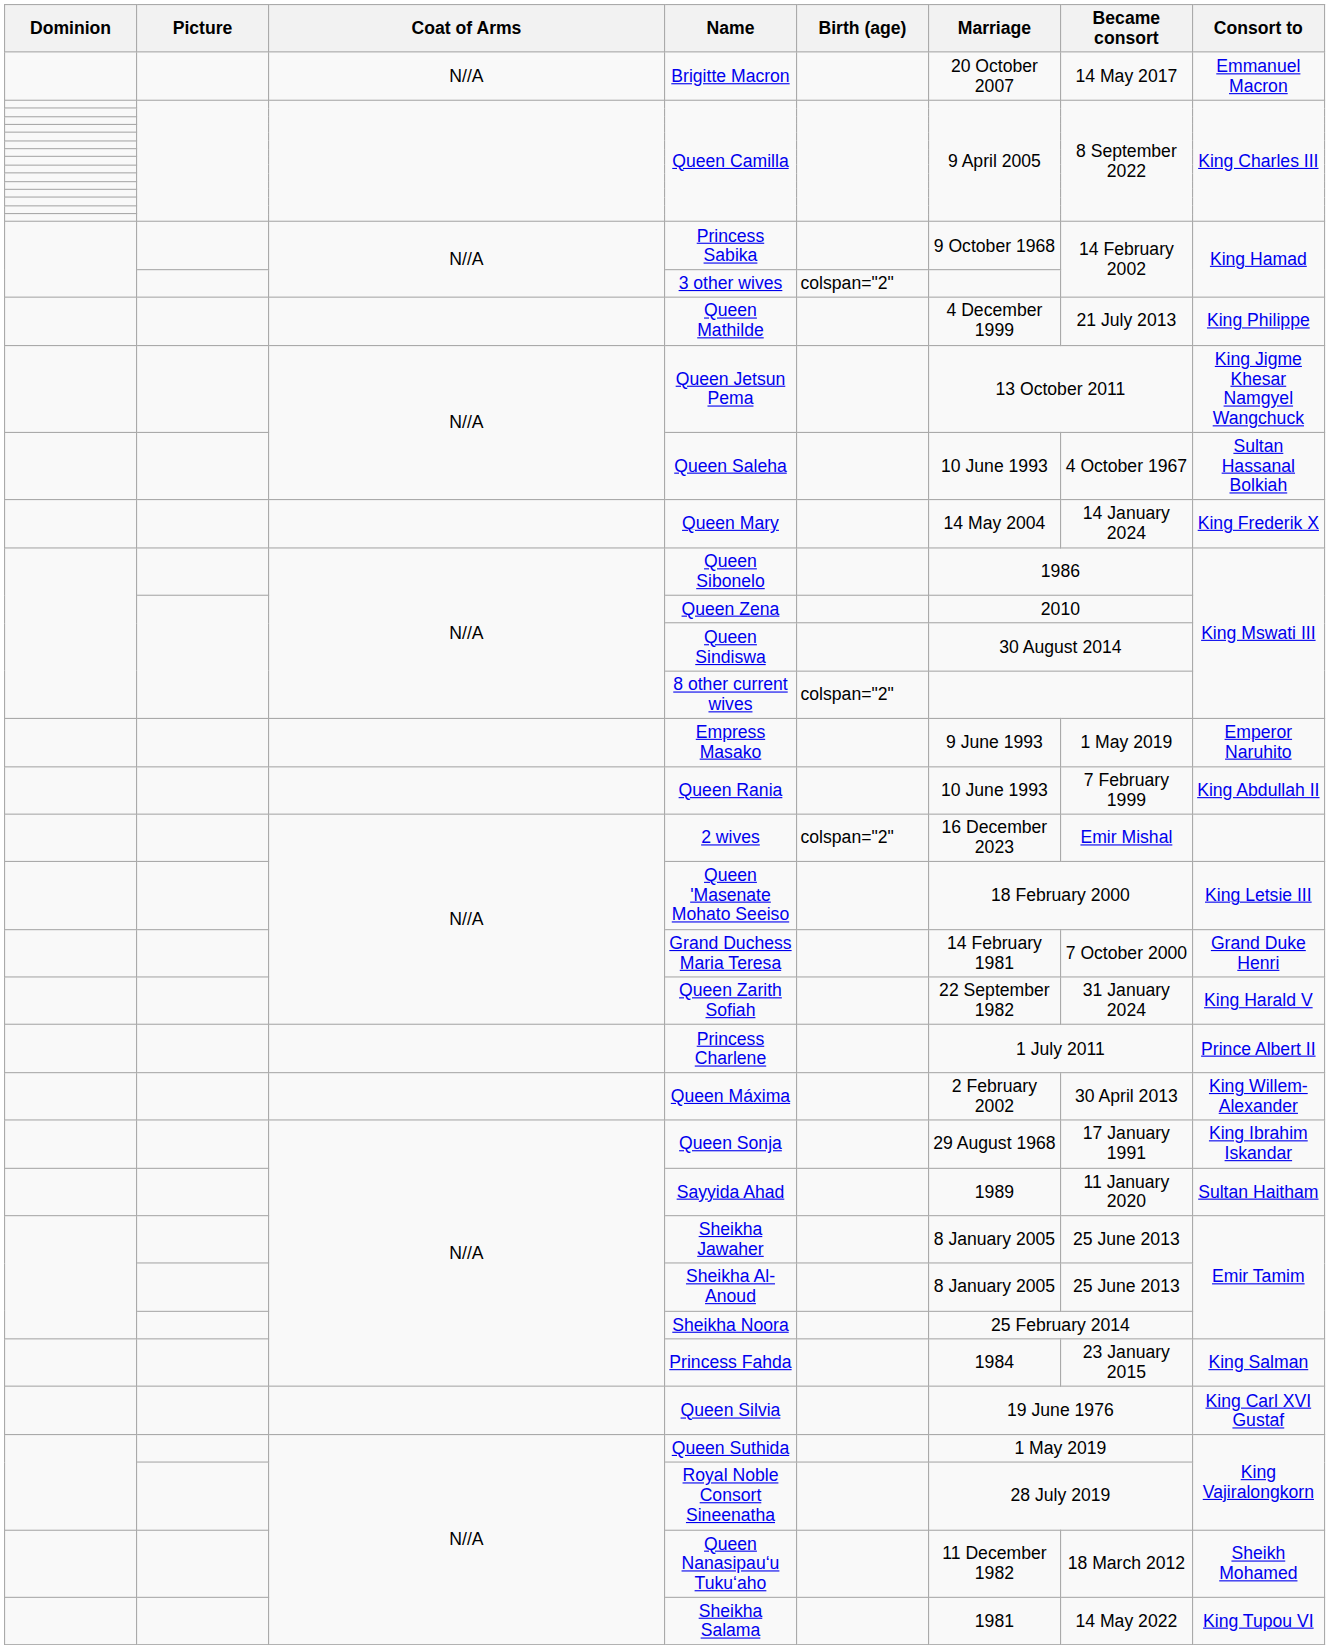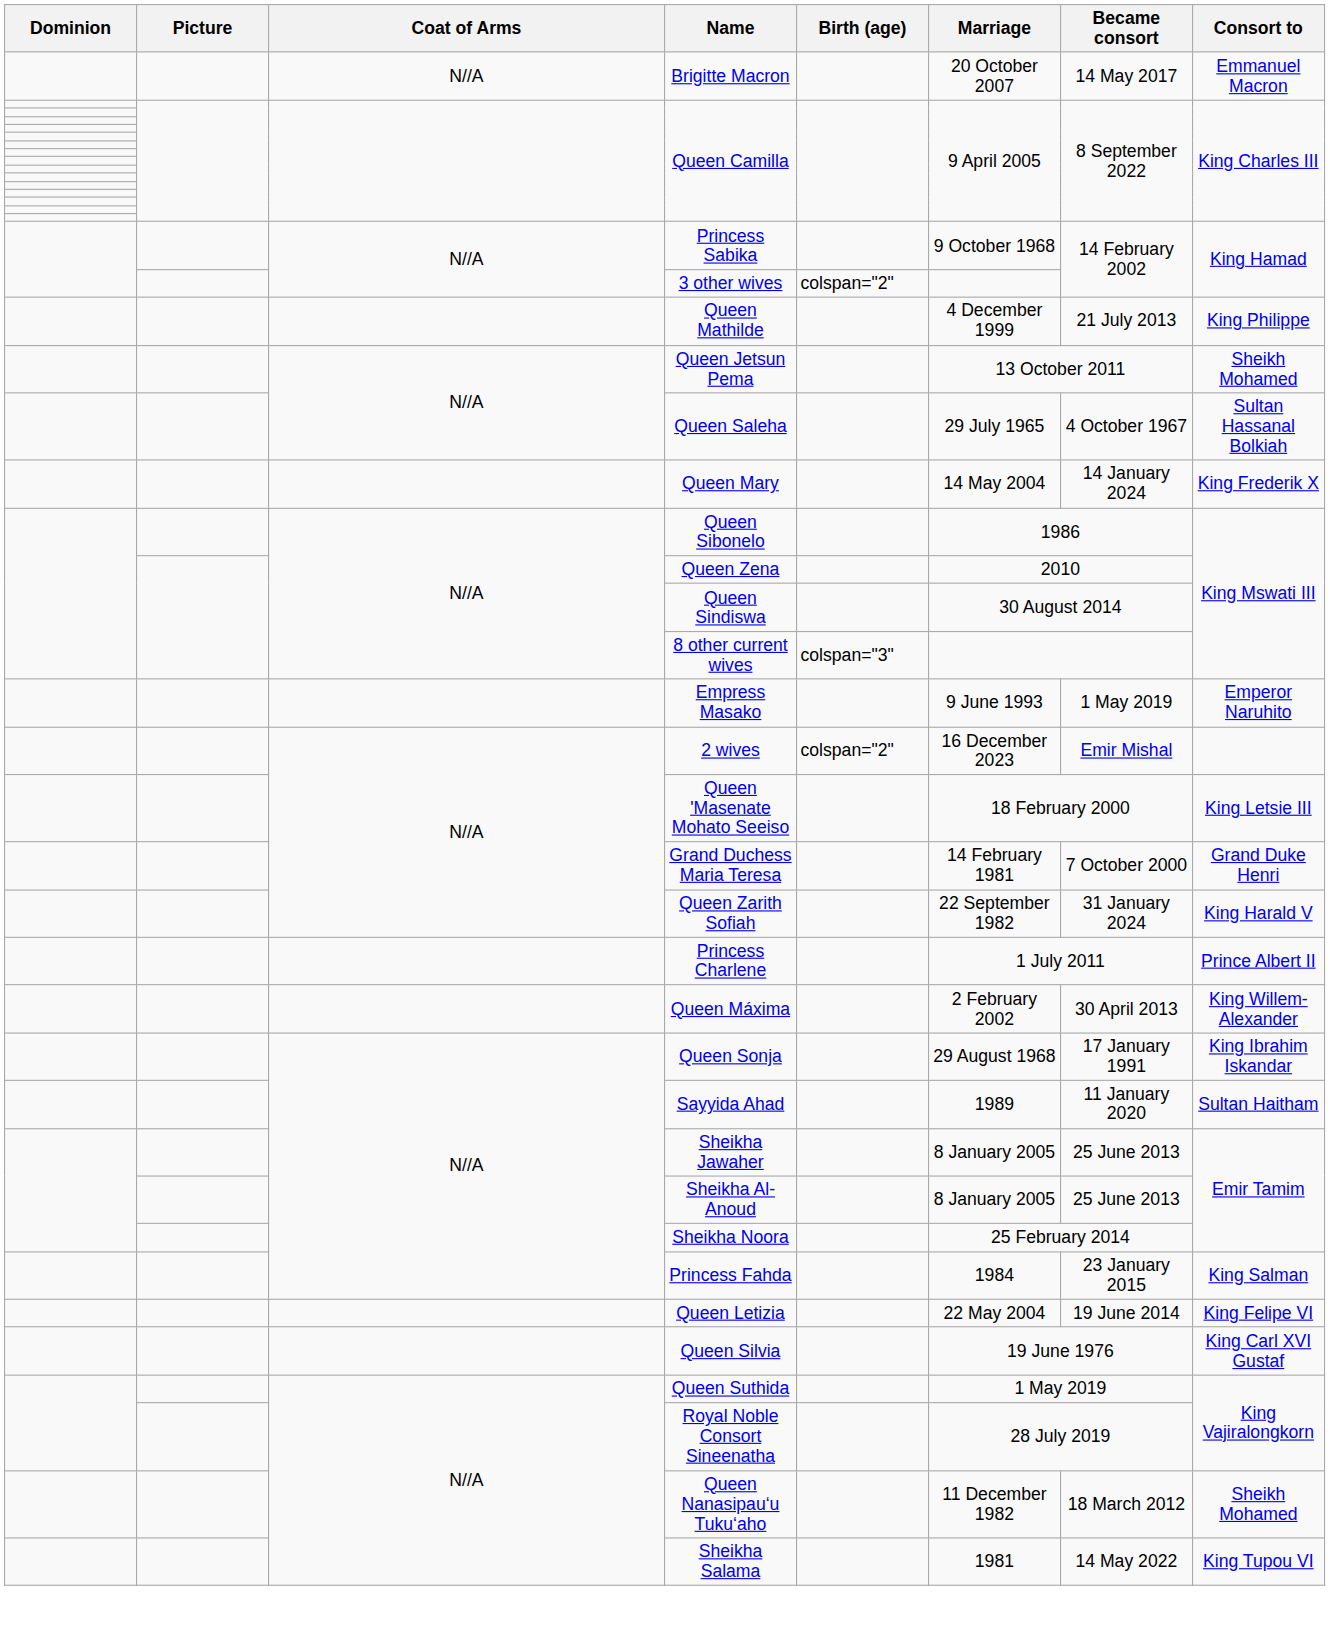(1258, 388) King Jigme Khesar Namgyel Wangchuck -> (1258, 368) Sheikh Mohamed
(994, 466) 10 June 1993 -> (994, 426) 29 July 1965
(847, 694) colspan="2" -> (847, 655) colspan="3"
- row: (466, 790)
+ row: (466, 1313)
